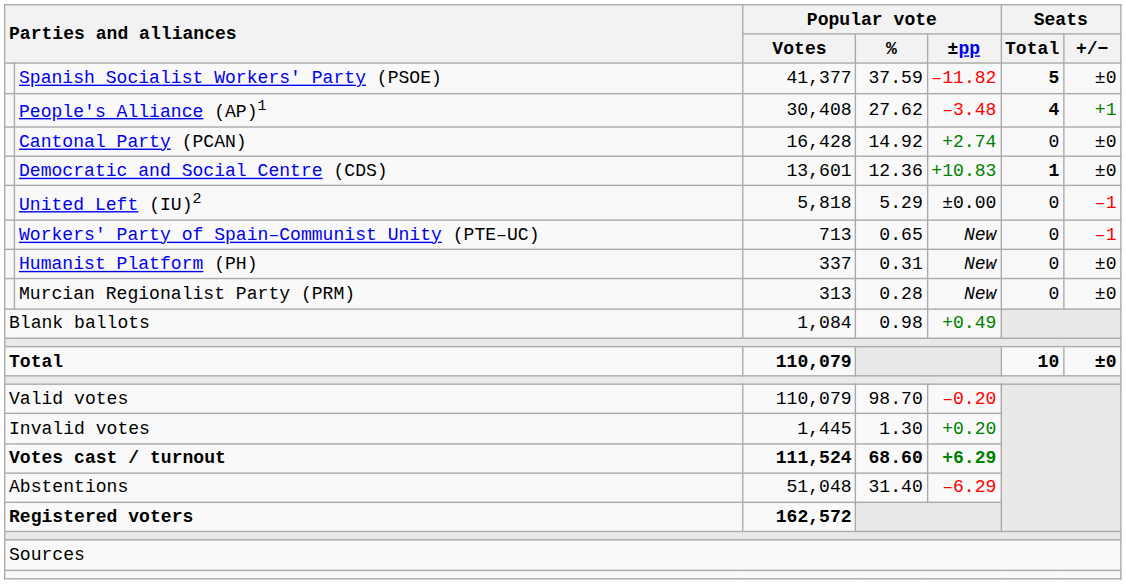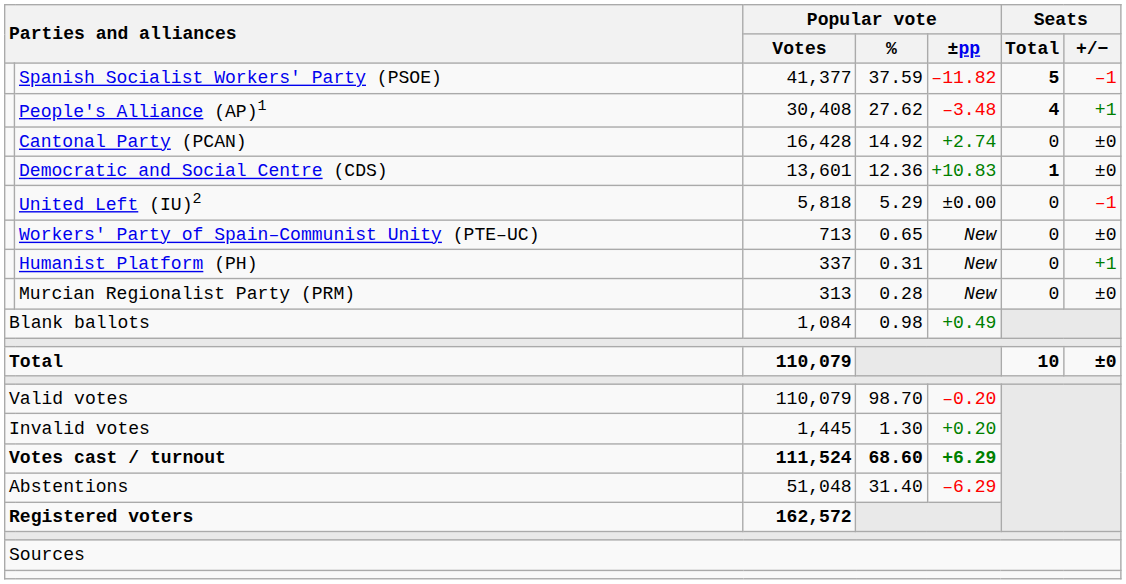(1106, 78) ±0 -> (1106, 78) –1
(1106, 235) –1 -> (1106, 235) ±0
(1106, 264) ±0 -> (1106, 264) +1
